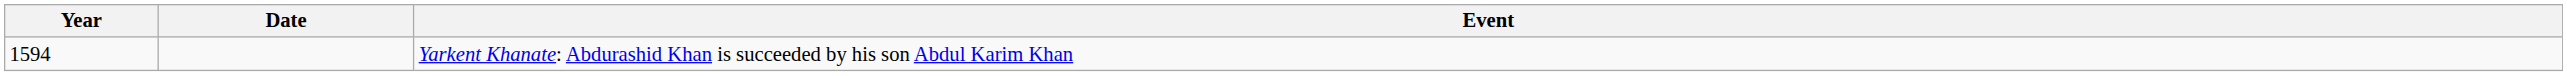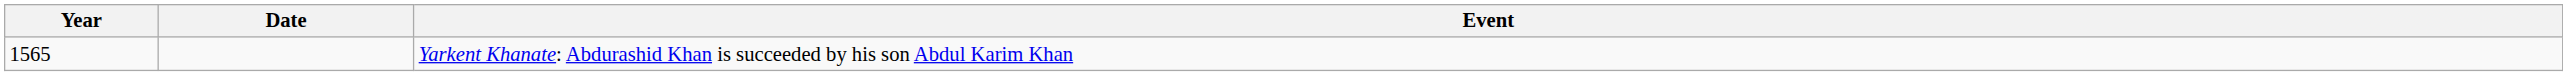(30, 53) 1594 -> (30, 53) 1565
